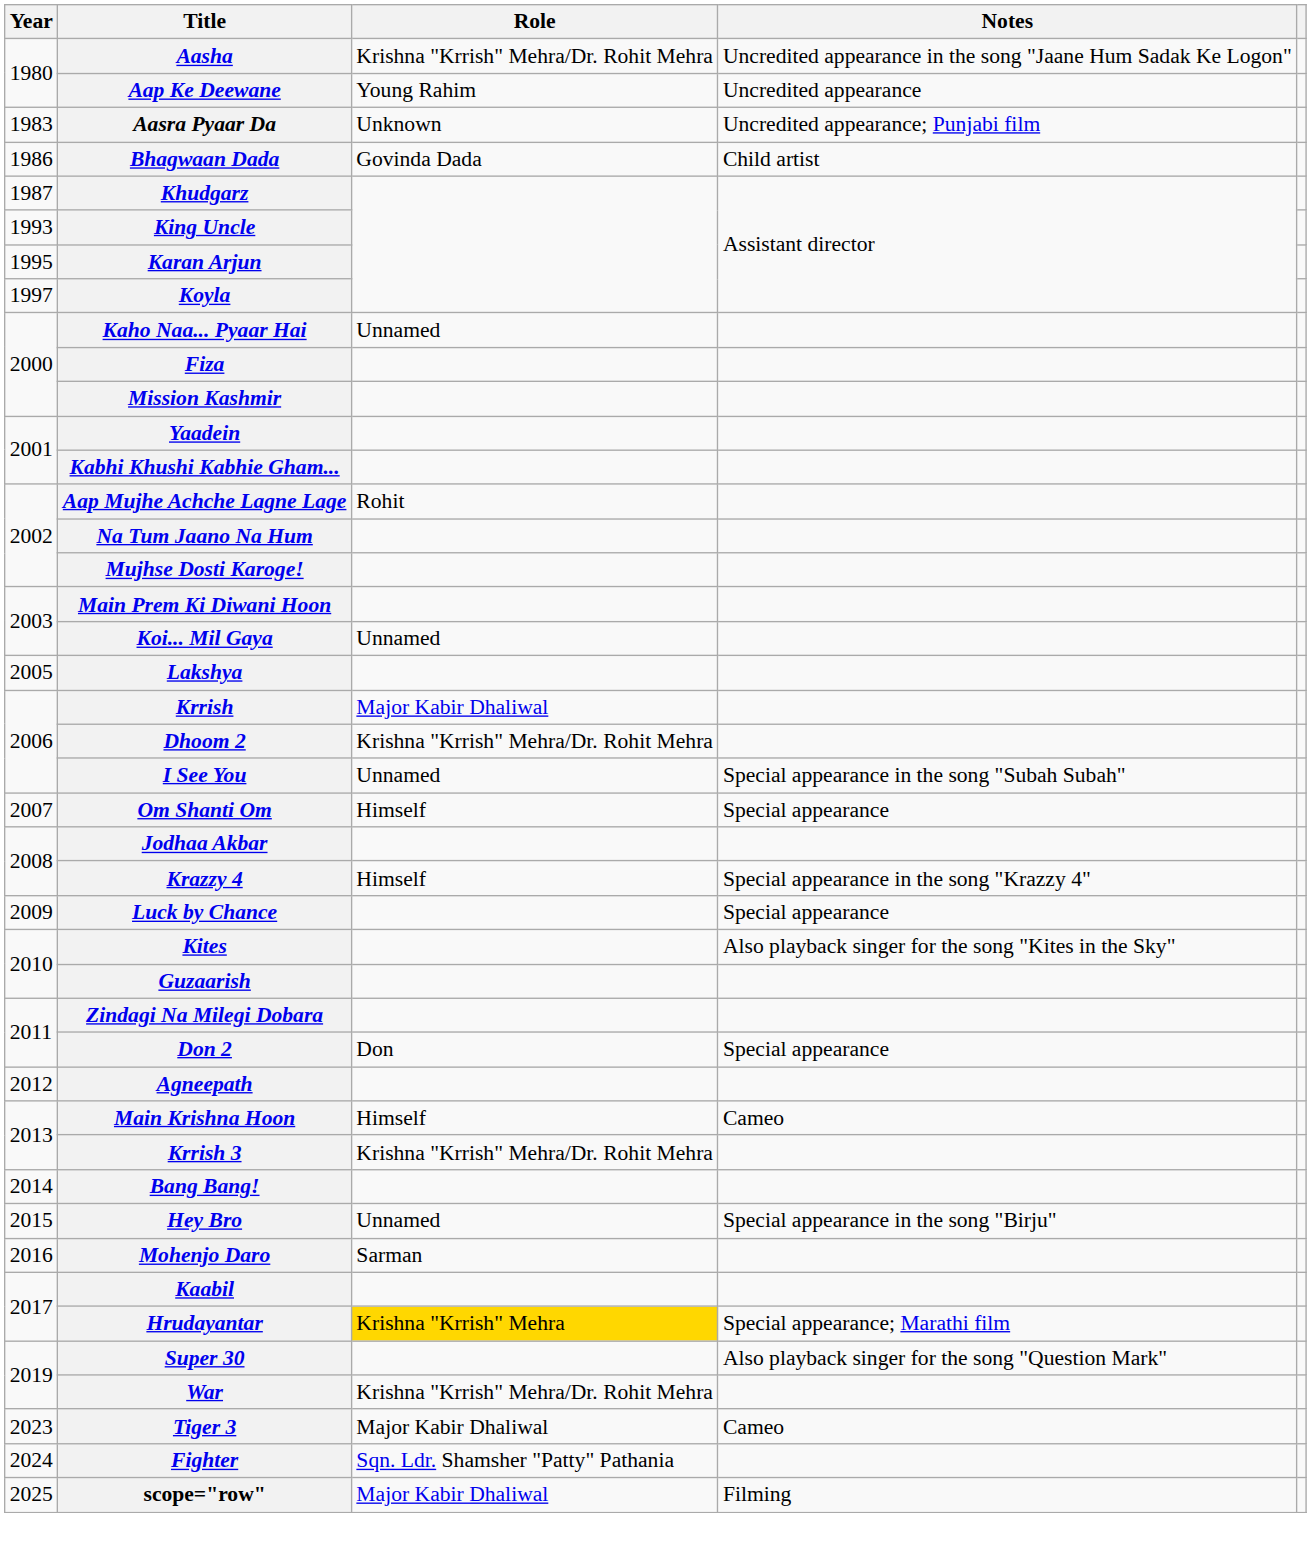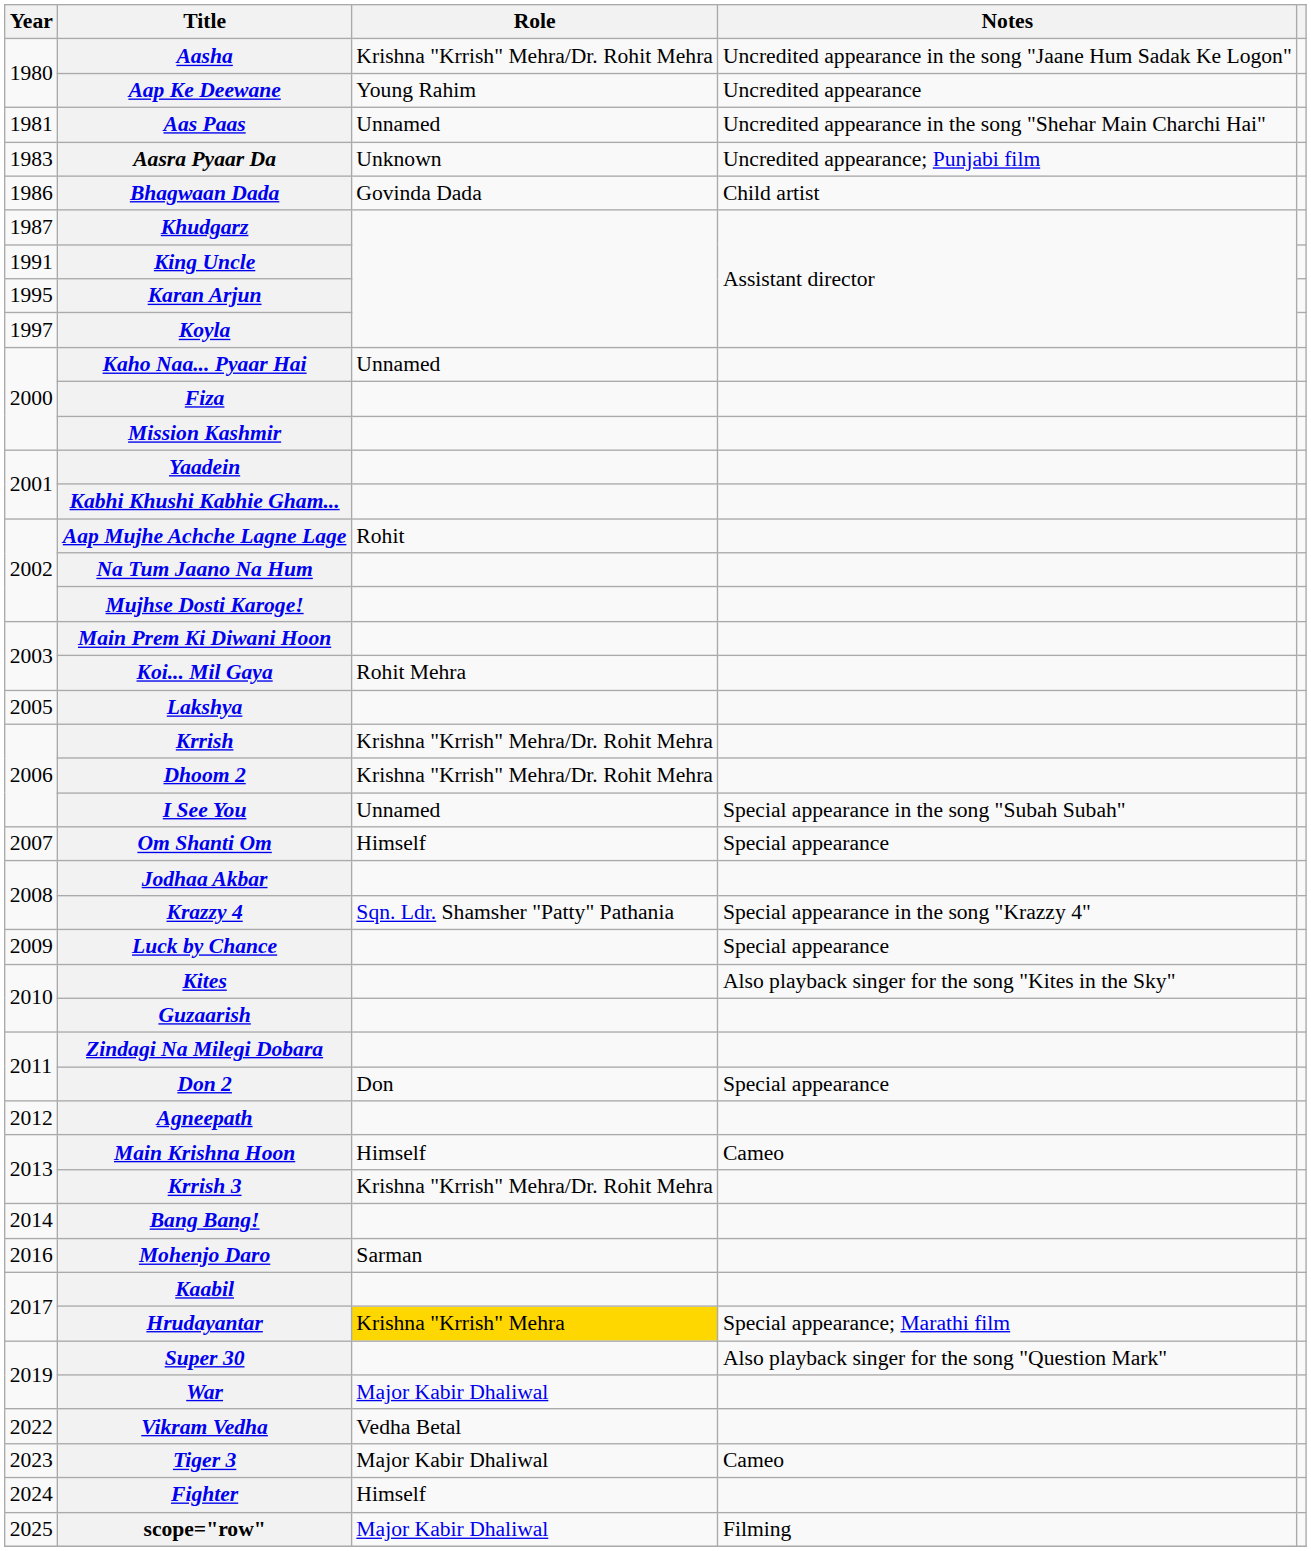+ row: (205, 124)
(31, 227) 1993 -> (31, 261) 1991
(398, 638) Unnamed -> (411, 672) Rohit Mehra
(452, 706) Major Kabir Dhaliwal -> (535, 741) Krishna "Krrish" Mehra/Dr. Rohit Mehra
(391, 878) Himself -> (515, 912) Sqn. Ldr. Shamsher "Patty" Pathania
- row: (205, 1220)
(535, 1391) Krishna "Krrish" Mehra/Dr. Rohit Mehra -> (452, 1391) Major Kabir Dhaliwal
+ row: (205, 1426)
(515, 1460) Sqn. Ldr. Shamsher "Patty" Pathania -> (391, 1494) Himself
